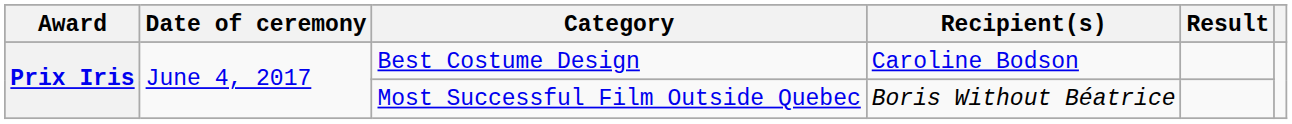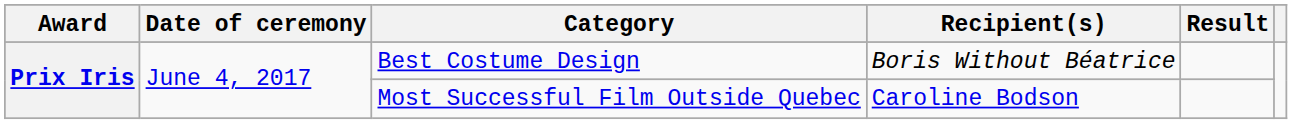(975, 61) Caroline Bodson -> (1024, 61) Boris Without Béatrice
(1024, 99) Boris Without Béatrice -> (975, 99) Caroline Bodson
